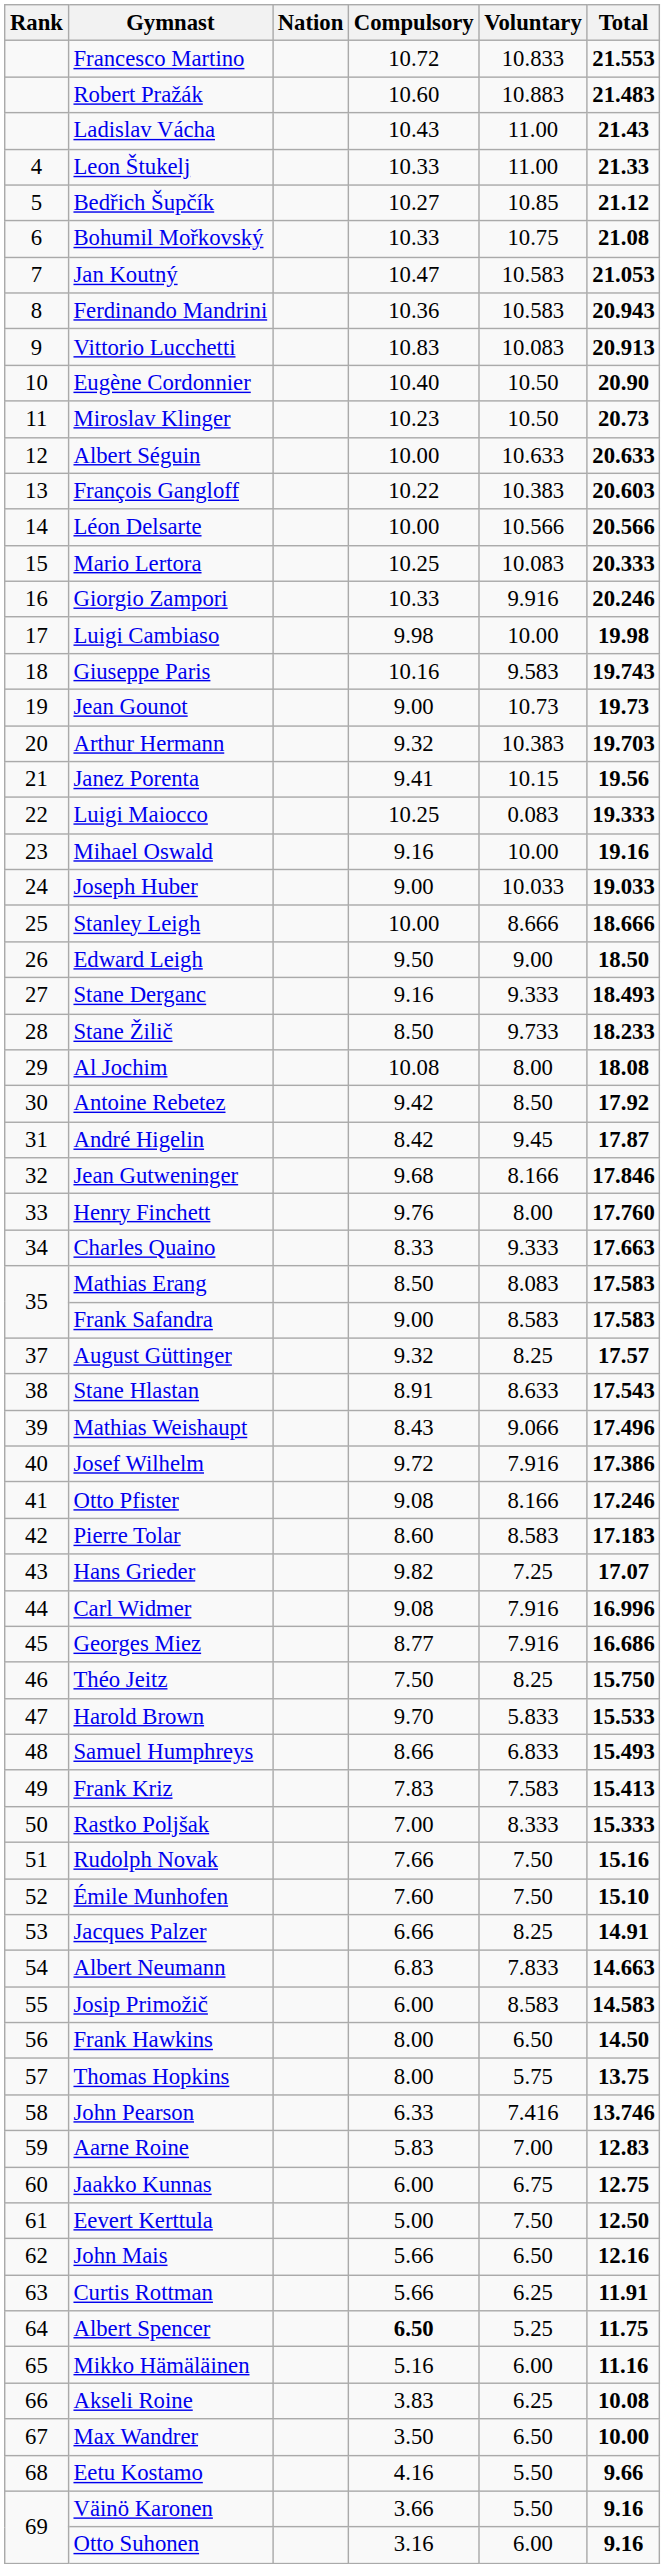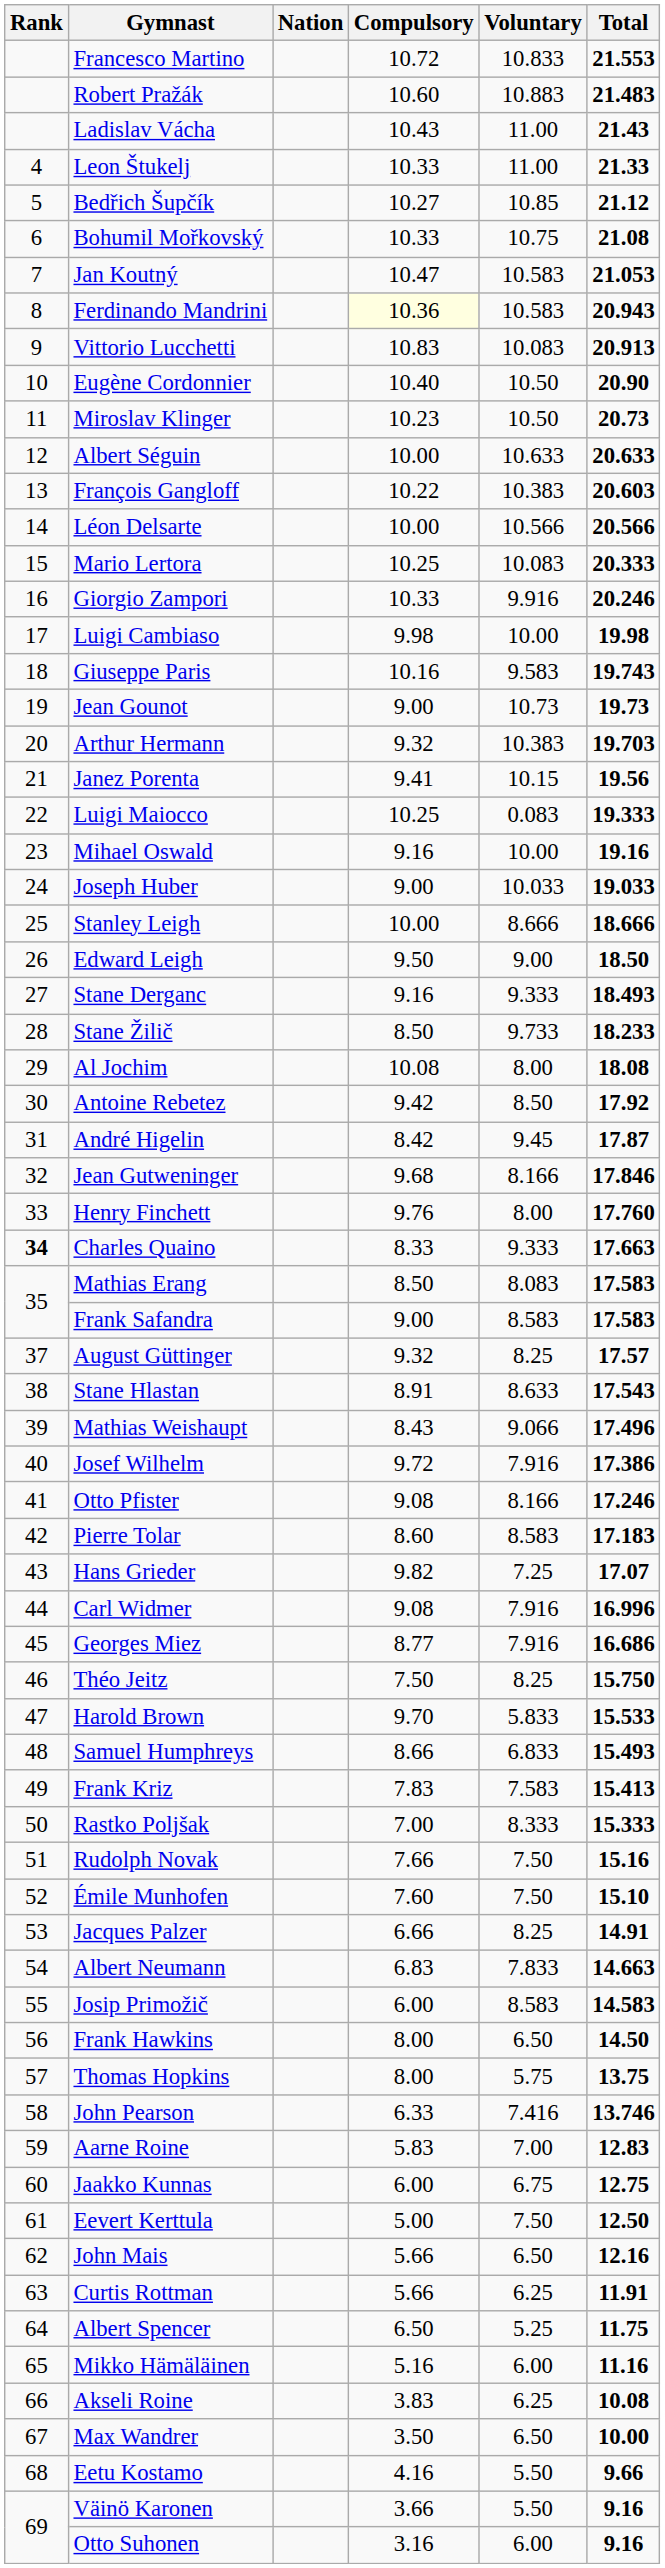(414, 310) no background -> (414, 310) lightyellow background
(36, 1247) normal -> (36, 1247) bold
(414, 2328) bold -> (414, 2328) normal
